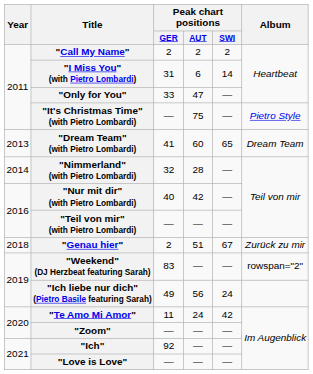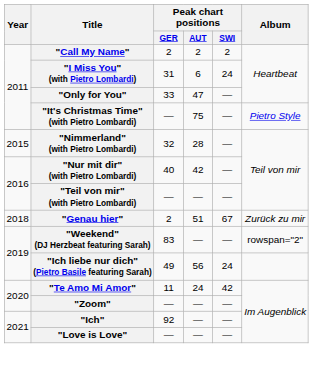(227, 73) 14 -> (227, 73) 24
- row: (92, 143)
(18, 170) 2014 -> (18, 143) 2015
